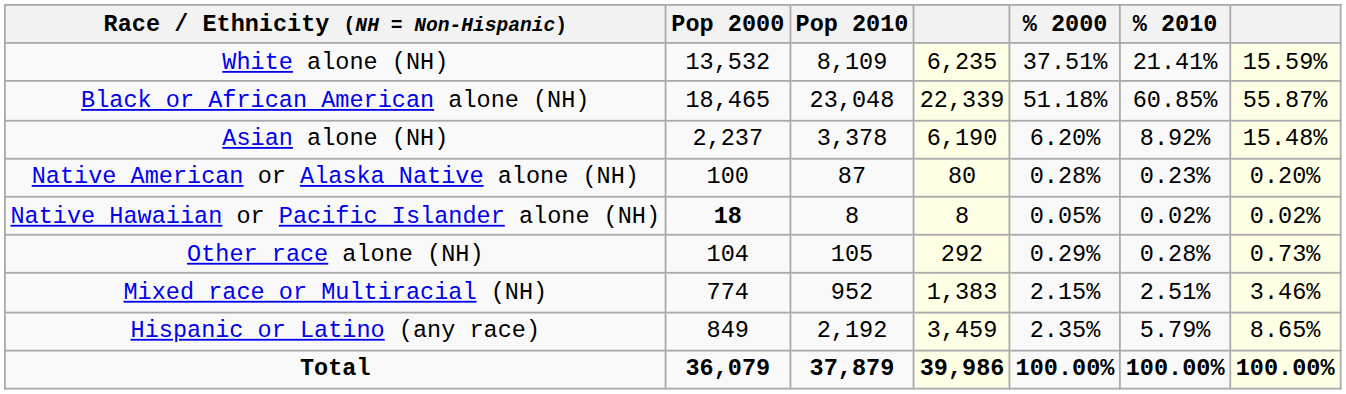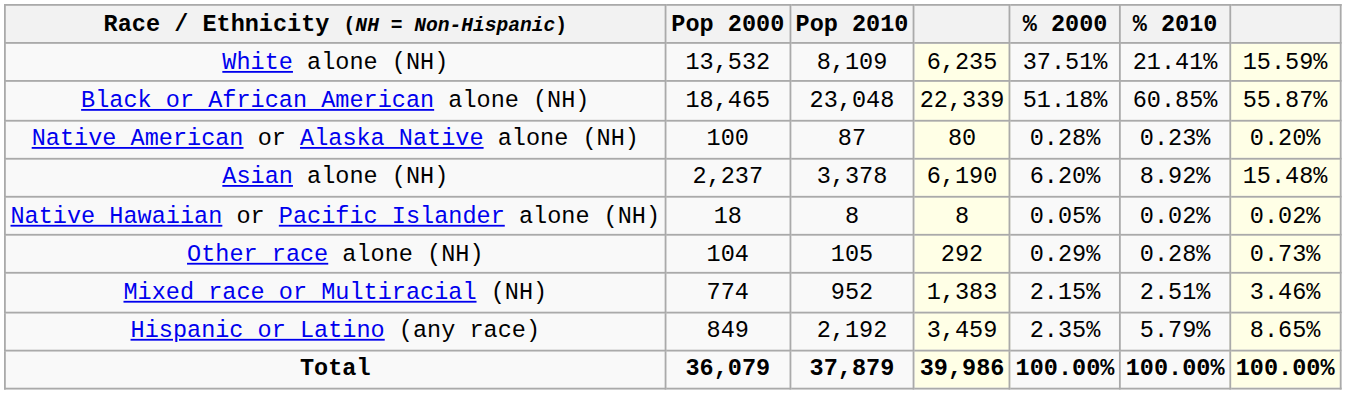rows swapped: (335, 177) <-> (335, 139)
(728, 216) bold -> (728, 216) normal
